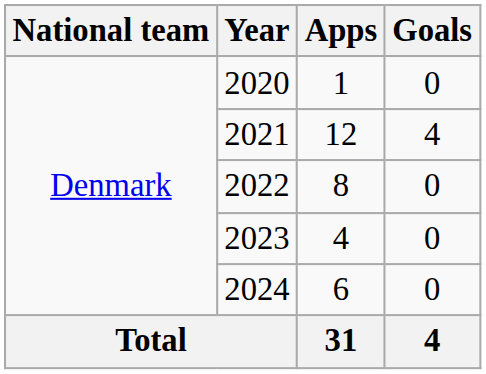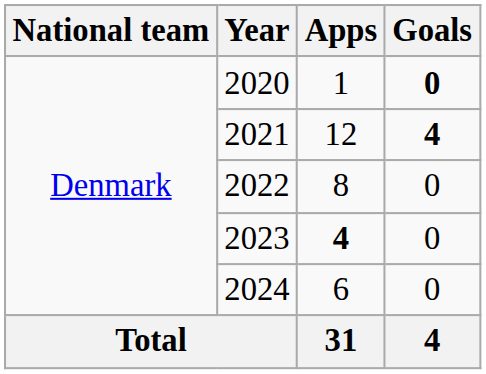(432, 82) normal -> (432, 82) bold
(432, 133) normal -> (432, 133) bold
(341, 237) normal -> (341, 237) bold
